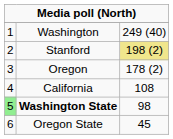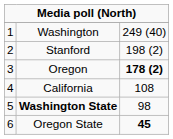(144, 50) khaki background -> (144, 50) no background
(144, 69) normal -> (144, 69) bold
(10, 106) lightgreen background -> (10, 106) no background
(144, 124) normal -> (144, 124) bold
